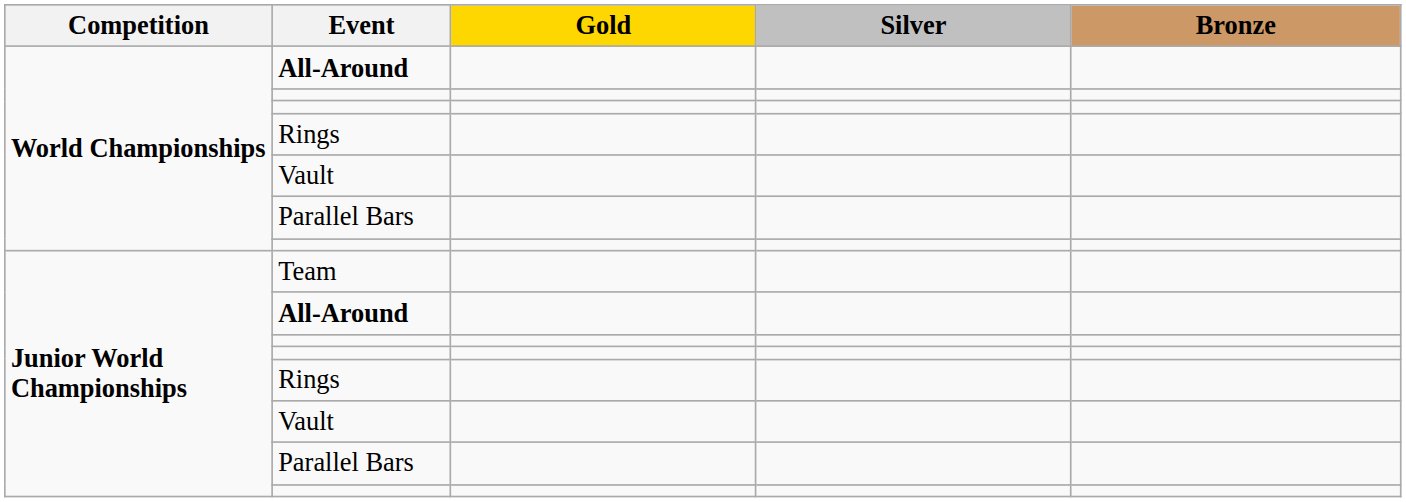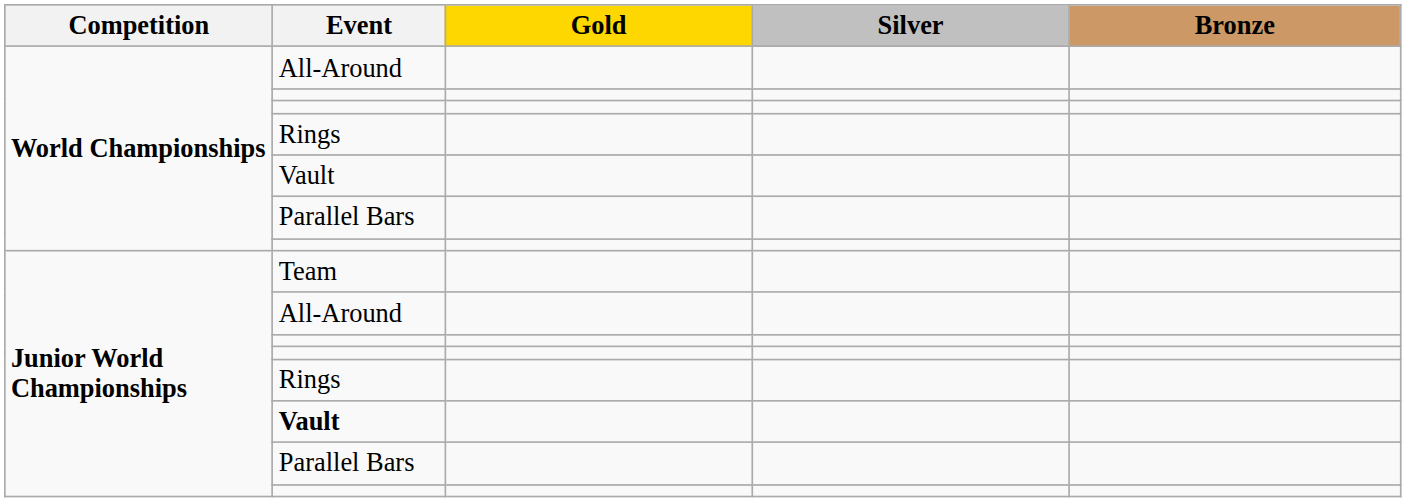(343, 67) bold -> (340, 67) normal
(343, 313) bold -> (340, 313) normal
(306, 421) normal -> (309, 421) bold
